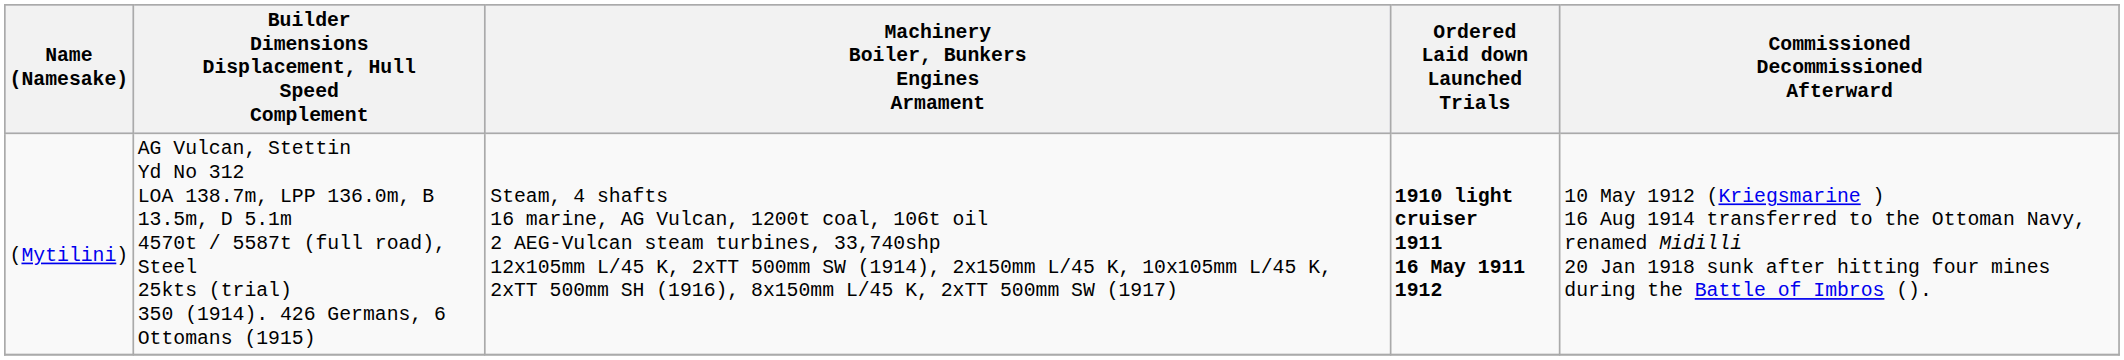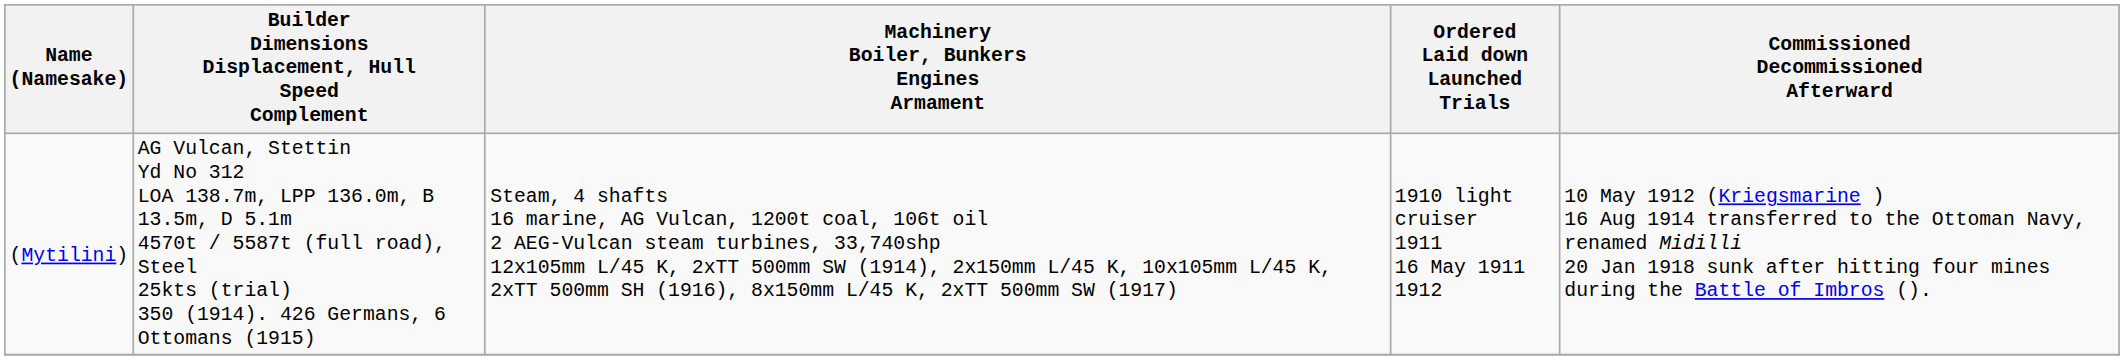(1460, 244) bold -> (1460, 244) normal
